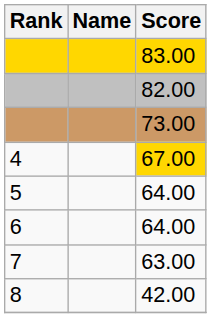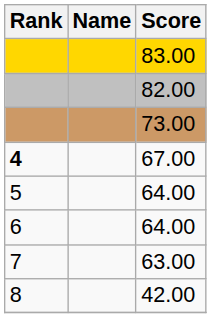(16, 158) normal -> (16, 158) bold
(168, 158) gold background -> (168, 158) no background
